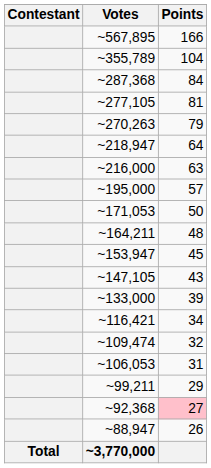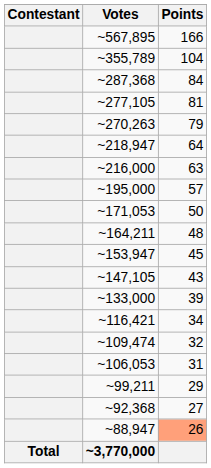(196, 408) pink background -> (196, 408) no background
(196, 430) no background -> (196, 430) lightsalmon background
